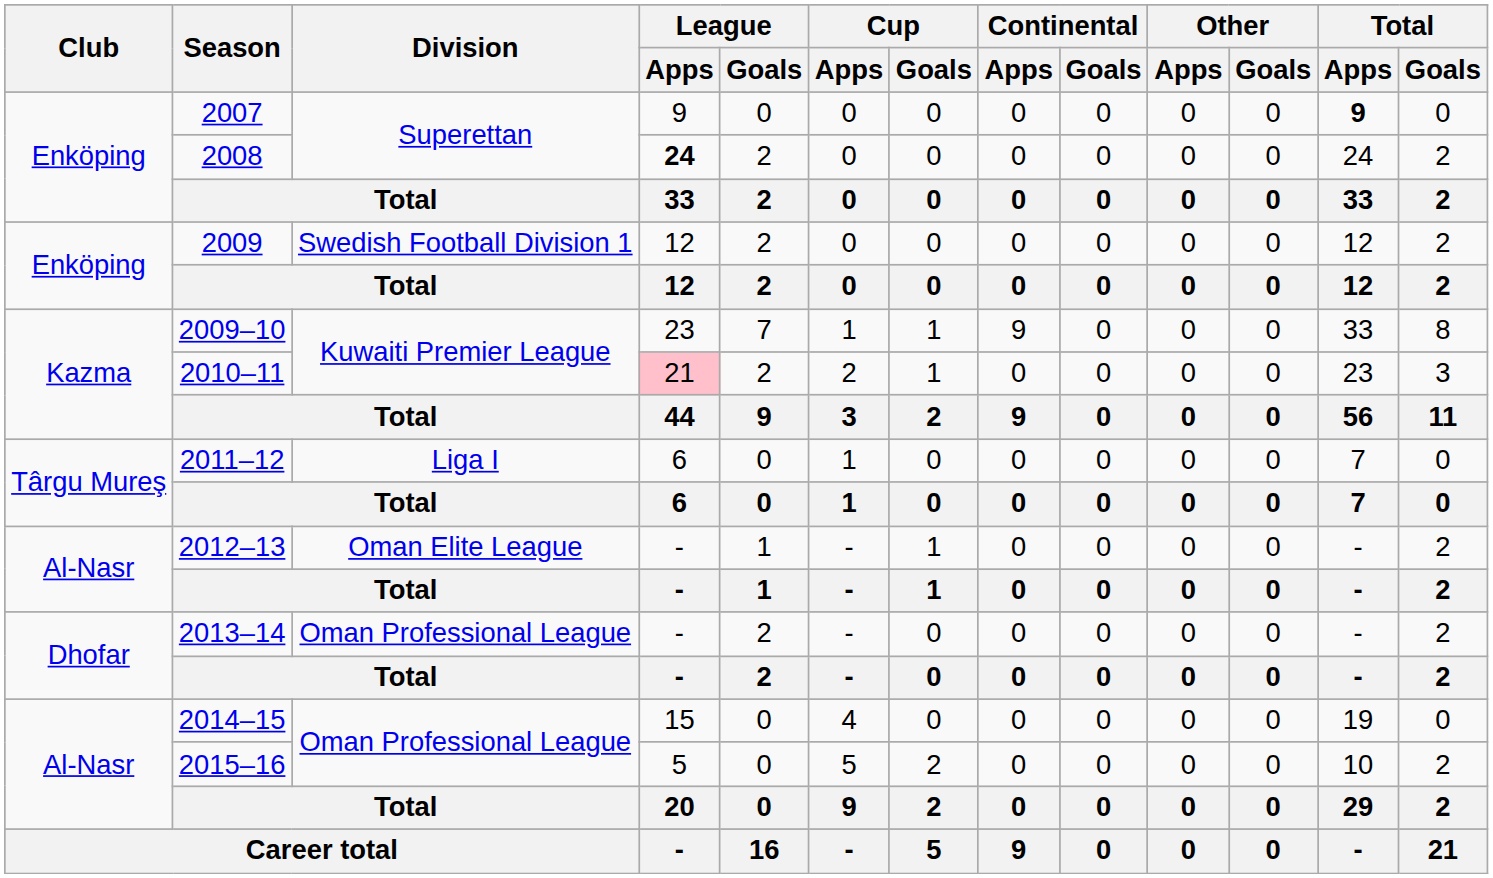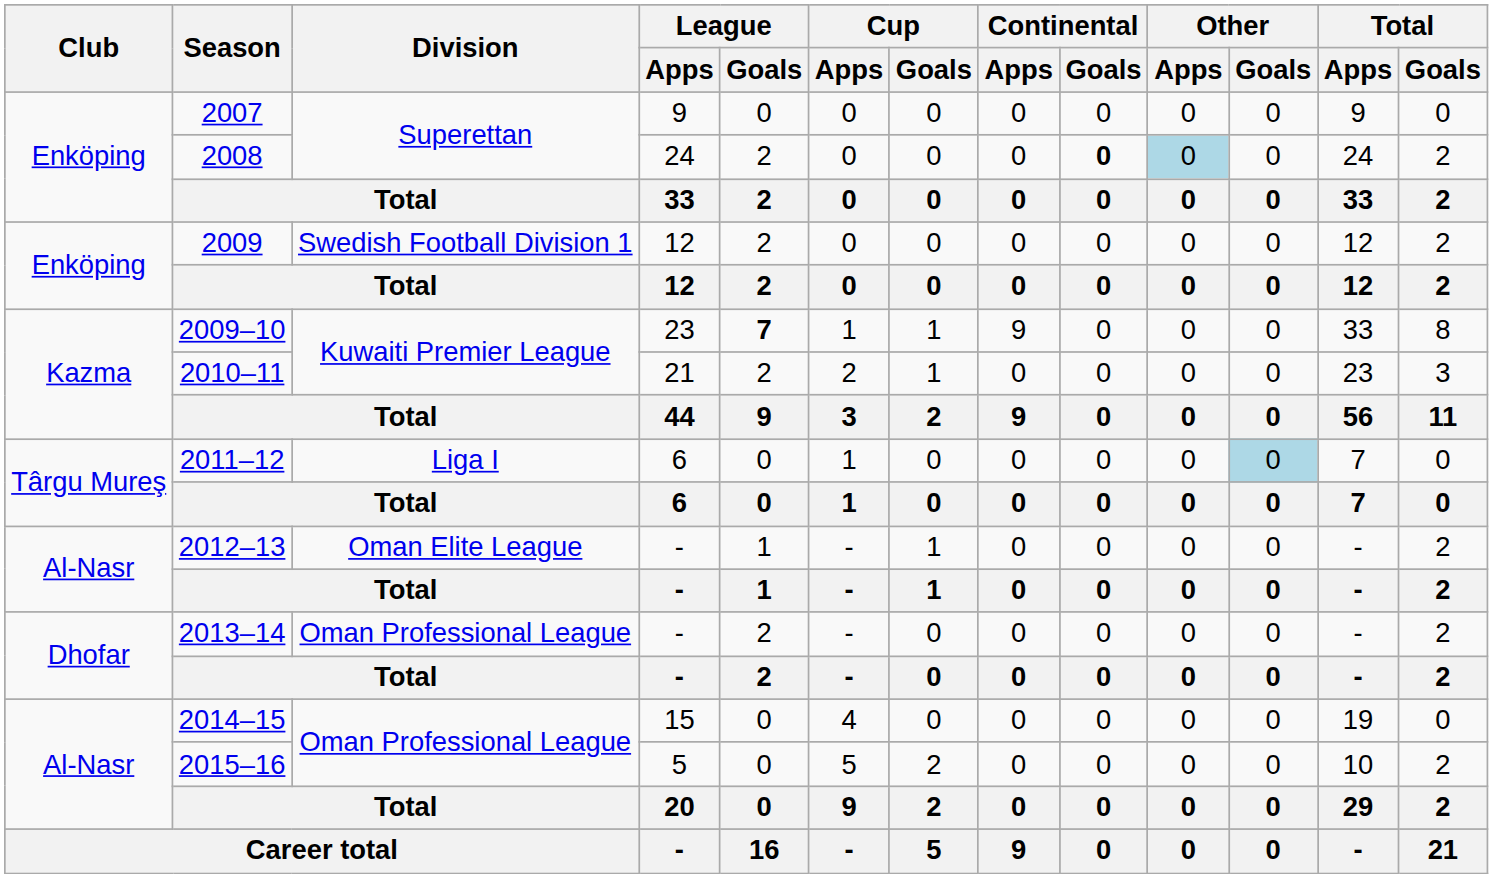(1358, 112) bold -> (1358, 112) normal
(679, 156) bold -> (679, 156) normal
(1104, 156) normal -> (1104, 156) bold
(1188, 156) no background -> (1188, 156) lightblue background
(764, 329) normal -> (764, 329) bold
(679, 373) pink background -> (679, 373) no background
(1273, 460) no background -> (1273, 460) lightblue background
